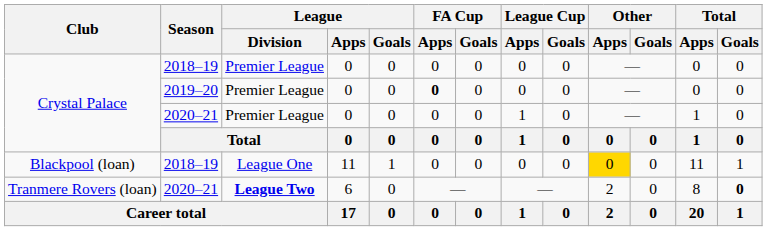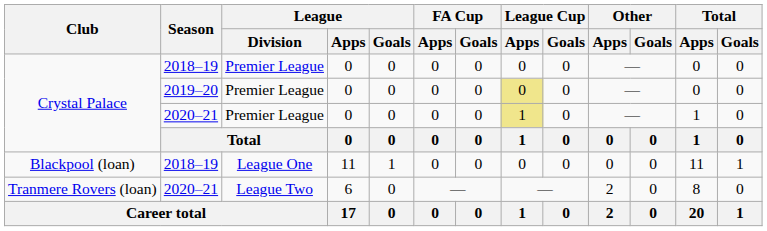(435, 90) bold -> (435, 90) normal
(522, 90) no background -> (522, 90) khaki background
(522, 115) no background -> (522, 115) khaki background
(610, 164) gold background -> (610, 164) no background
(275, 189) bold -> (275, 189) normal
(740, 189) bold -> (740, 189) normal
